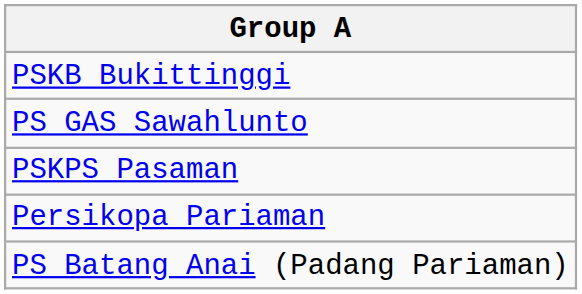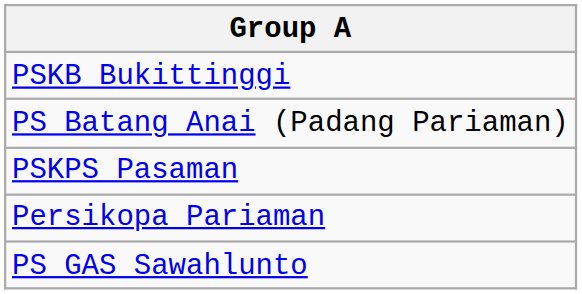(160, 123) PS GAS Sawahlunto -> (290, 123) PS Batang Anai (Padang Pariaman)
(290, 265) PS Batang Anai (Padang Pariaman) -> (160, 265) PS GAS Sawahlunto
